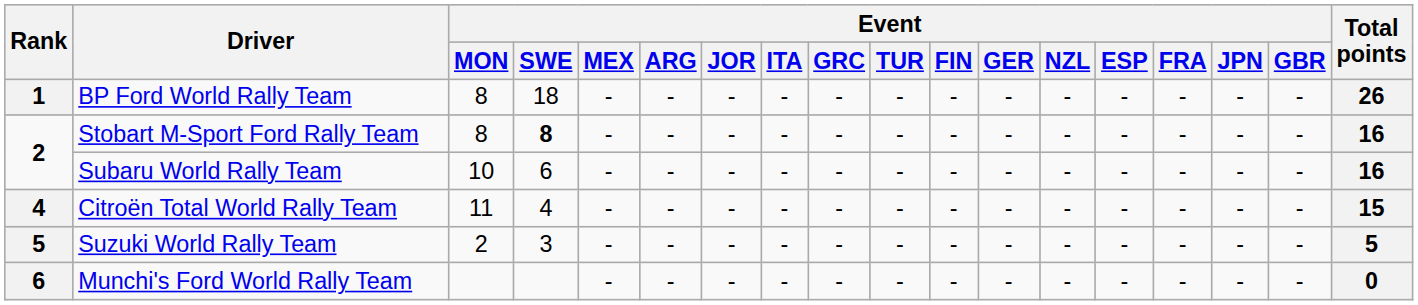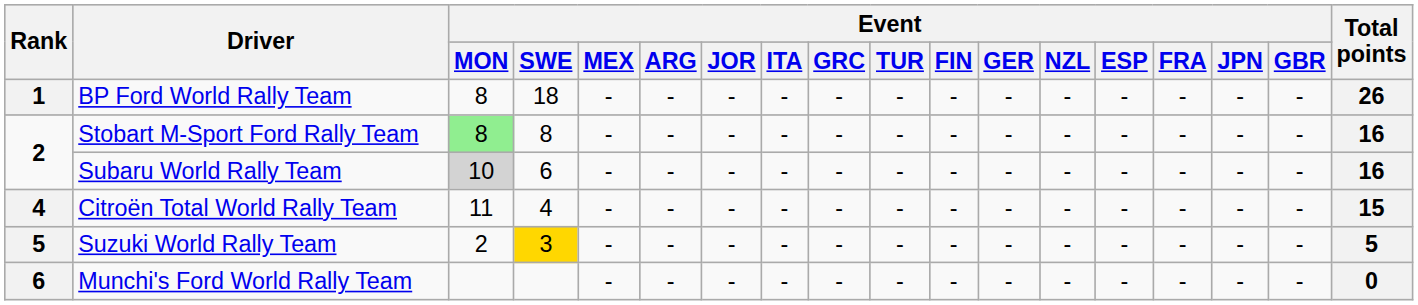(481, 134) no background -> (481, 134) lightgreen background
(546, 134) bold -> (546, 134) normal
(481, 171) no background -> (481, 171) lightgrey background
(546, 245) no background -> (546, 245) gold background
